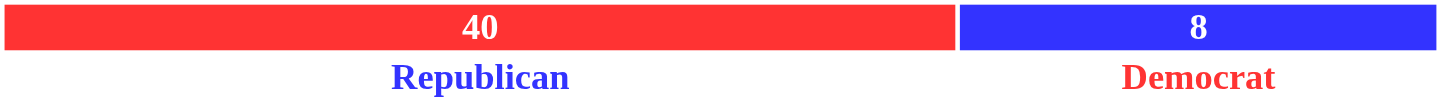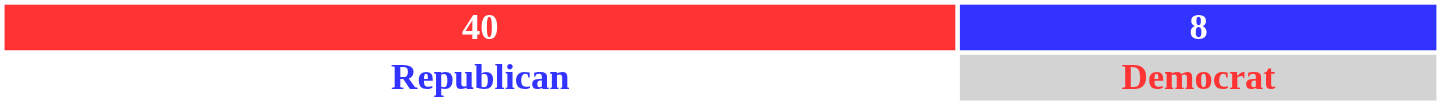(1199, 76) no background -> (1199, 76) lightgrey background
